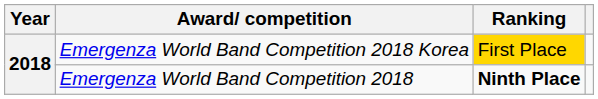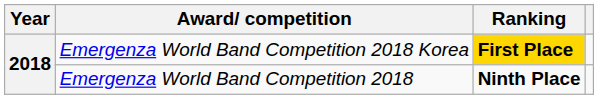(522, 49) normal -> (525, 49) bold
